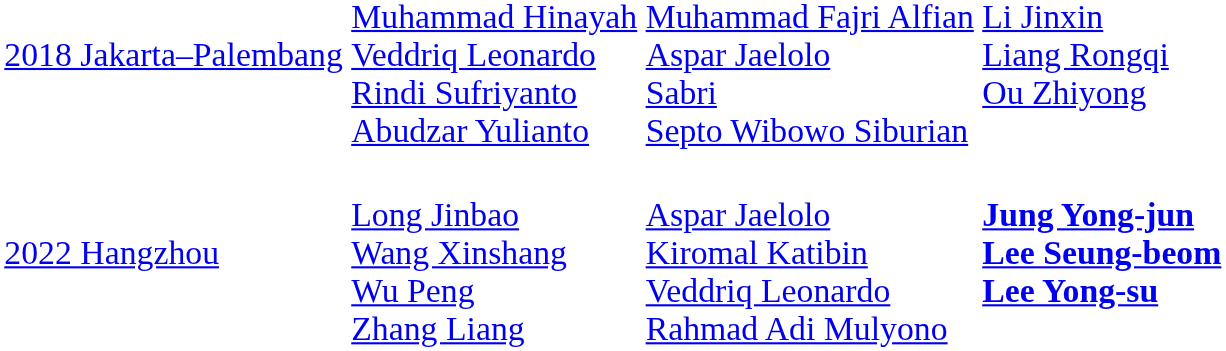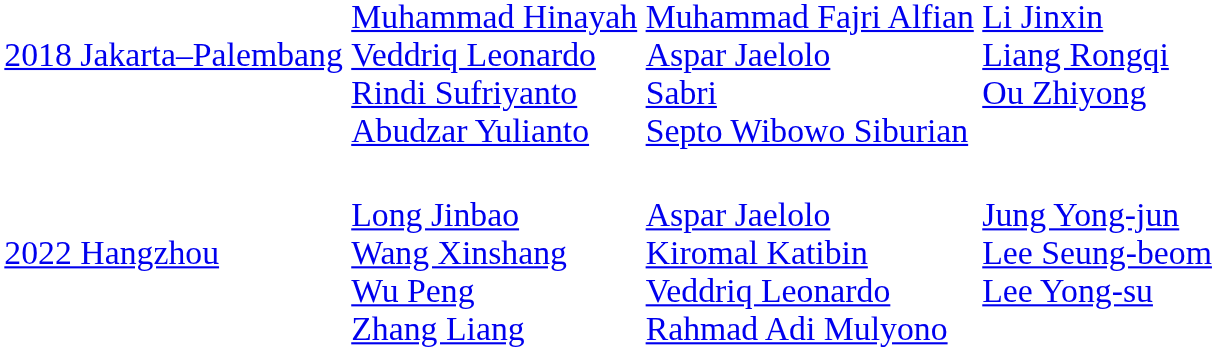(1102, 253) bold -> (1097, 253) normal
